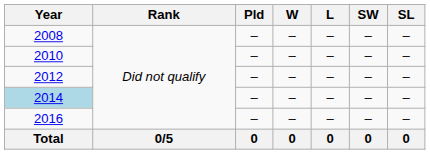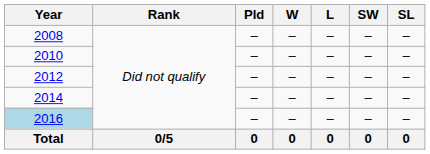(48, 98) lightblue background -> (48, 98) no background
(48, 119) no background -> (48, 119) lightblue background
